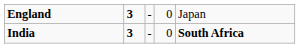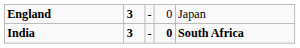(169, 33) normal -> (169, 33) bold
